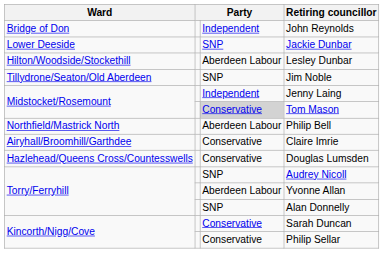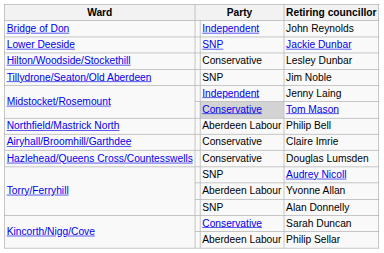(242, 61) Aberdeen Labour -> (232, 61) Conservative
(232, 239) Conservative -> (242, 239) Aberdeen Labour
